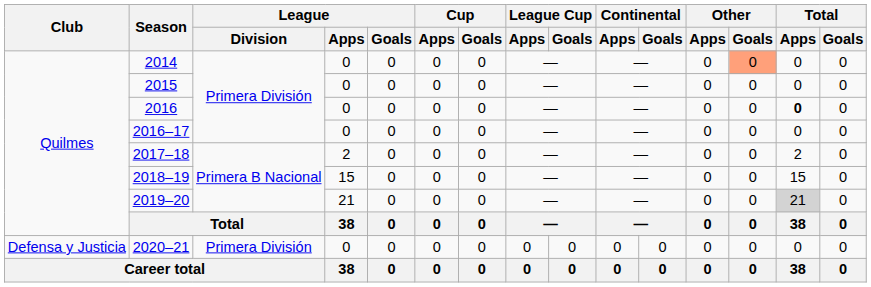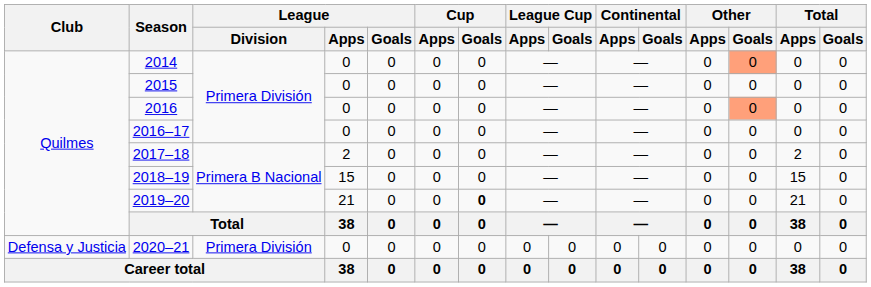(753, 108) no background -> (753, 108) lightsalmon background
(798, 108) bold -> (798, 108) normal
(482, 200) normal -> (482, 200) bold
(798, 200) lightgrey background -> (798, 200) no background
